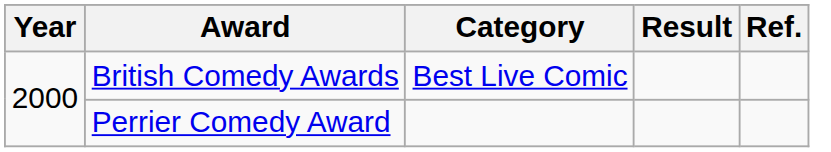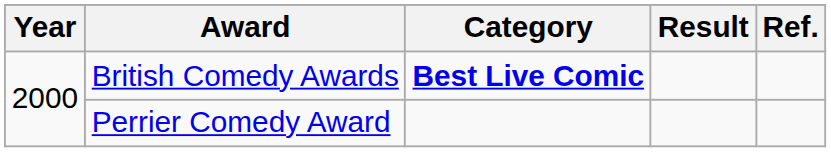(520, 75) normal -> (528, 75) bold
